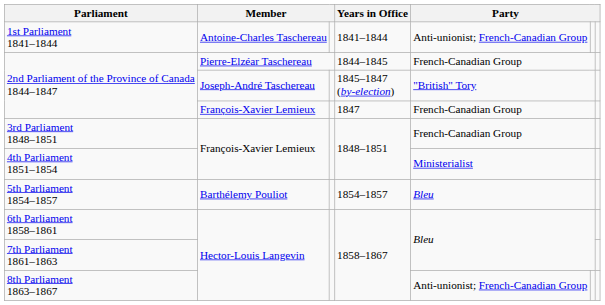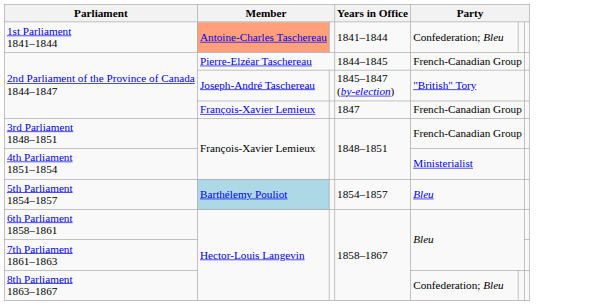(263, 37) no background -> (263, 37) lightsalmon background
(500, 37) Anti-unionist; French-Canadian Group -> (458, 37) Confederation; Bleu
(244, 194) no background -> (244, 194) lightblue background
(500, 285) Anti-unionist; French-Canadian Group -> (458, 285) Confederation; Bleu
